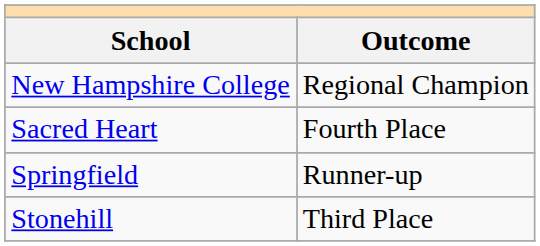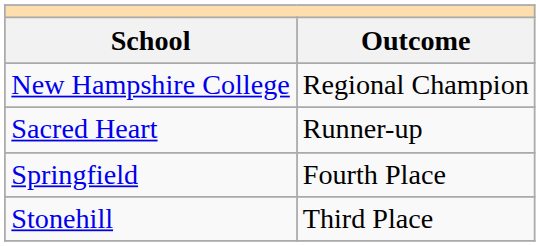(374, 129) Fourth Place -> (363, 129) Runner-up
(363, 173) Runner-up -> (374, 173) Fourth Place
